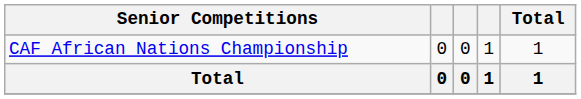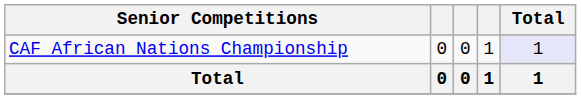(538, 49) no background -> (538, 49) lavender background
